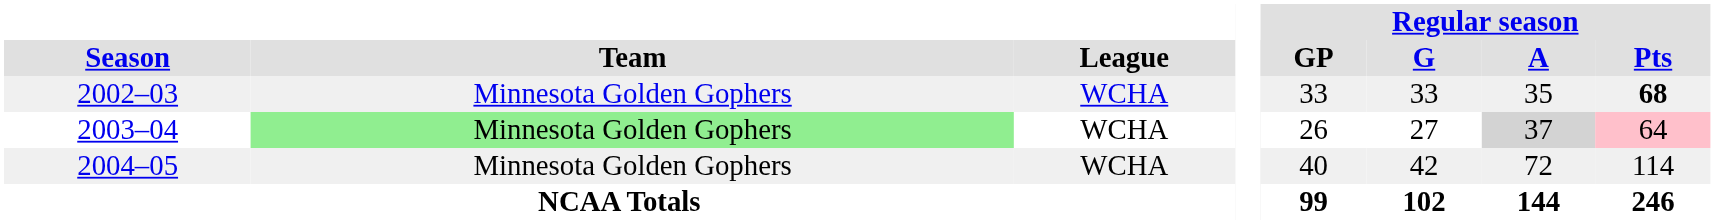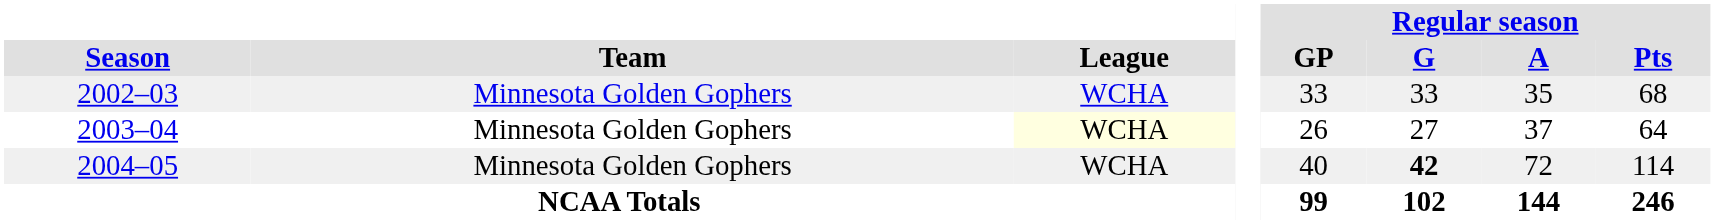(1653, 93) bold -> (1653, 93) normal
(633, 129) lightgreen background -> (633, 129) no background
(1124, 129) no background -> (1124, 129) lightyellow background
(1538, 129) lightgrey background -> (1538, 129) no background
(1653, 129) pink background -> (1653, 129) no background
(1424, 165) normal -> (1424, 165) bold
